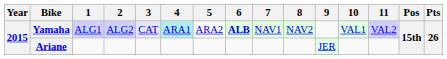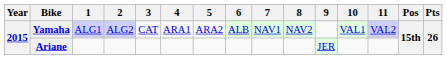(148, 29) lavender background -> (148, 29) no background
(177, 29) paleturquoise background -> (177, 29) no background
(239, 29) bold -> (239, 29) normal
